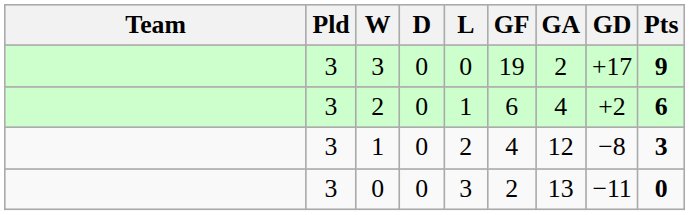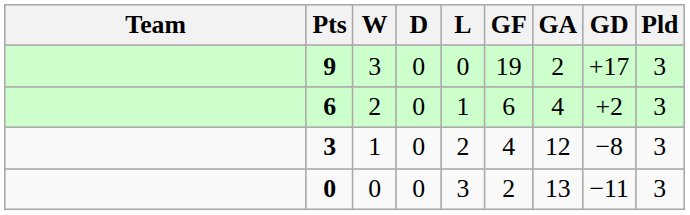columns swapped: (331, 24) <-> (661, 24)
